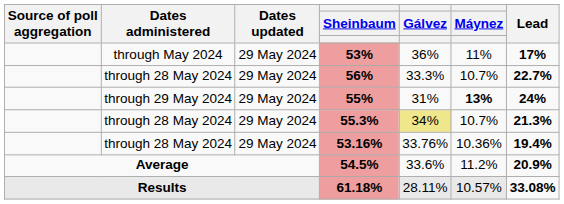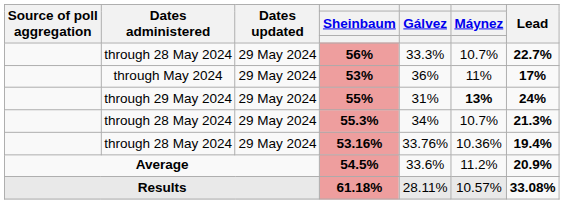rows swapped: (359, 54) <-> (359, 76)
(425, 121) khaki background -> (425, 121) no background
